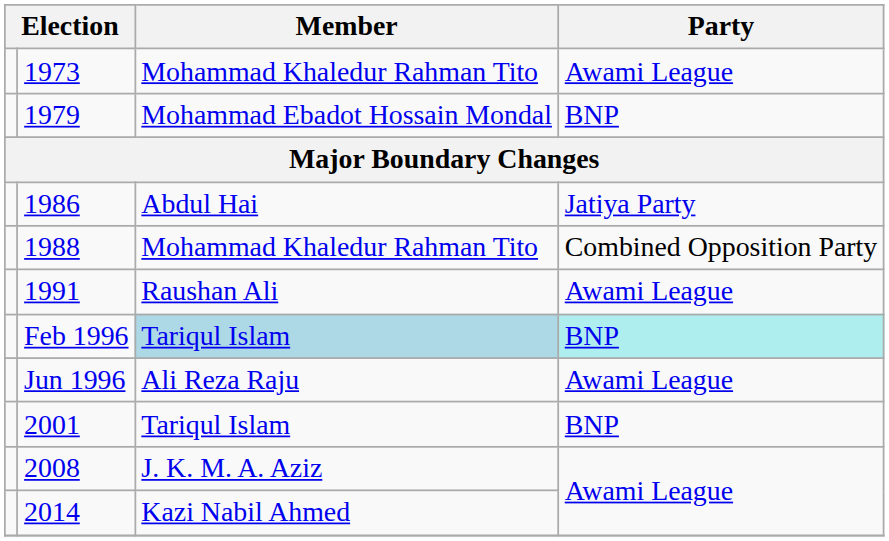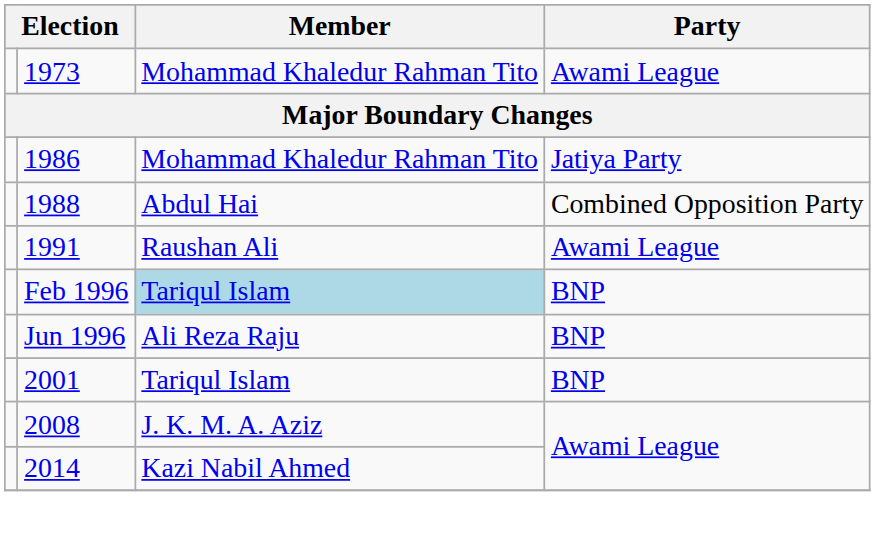- row: (52, 114)
(200, 203) Abdul Hai -> (340, 159) Mohammad Khaledur Rahman Tito
(340, 247) Mohammad Khaledur Rahman Tito -> (200, 203) Abdul Hai
(592, 335) paleturquoise background -> (578, 291) no background
(649, 379) Awami League -> (578, 335) BNP
